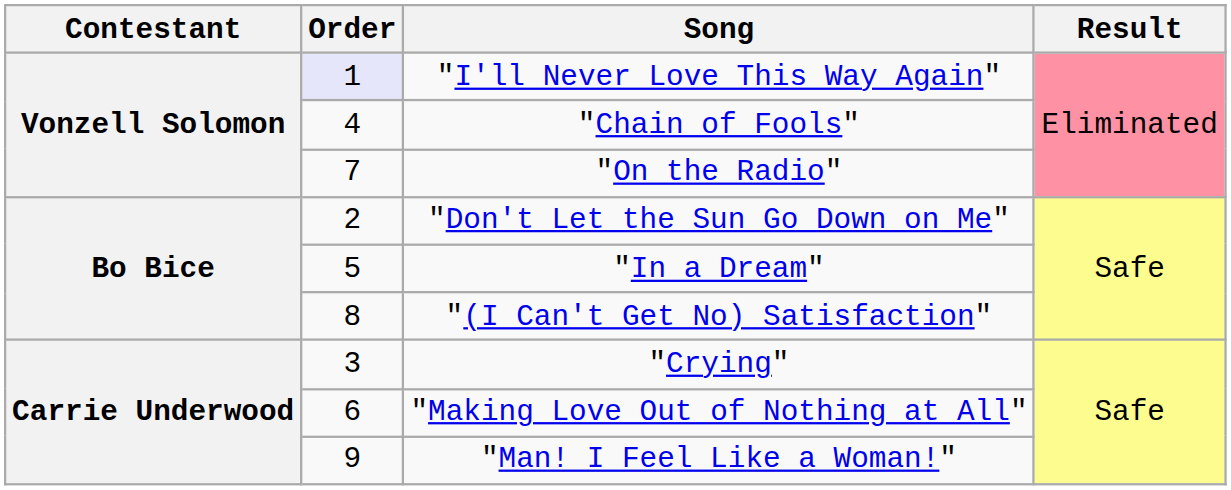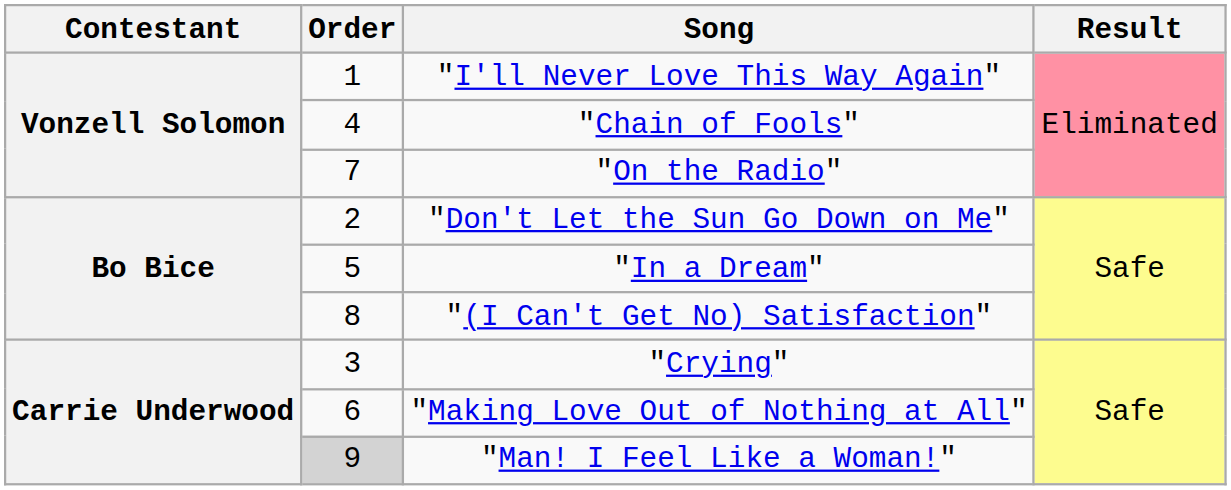(352, 77) lavender background -> (352, 77) no background
(352, 460) no background -> (352, 460) lightgrey background
